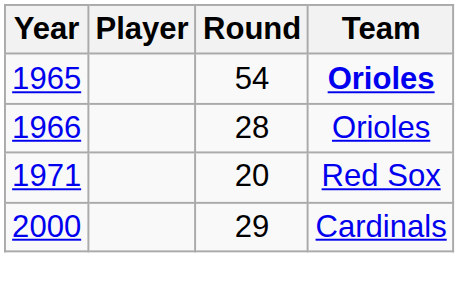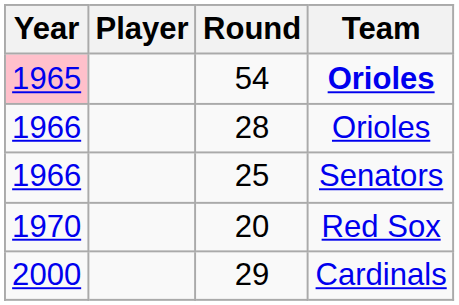(47, 78) no background -> (47, 78) pink background
+ row: (252, 176)
(47, 176) 1971 -> (47, 226) 1970
